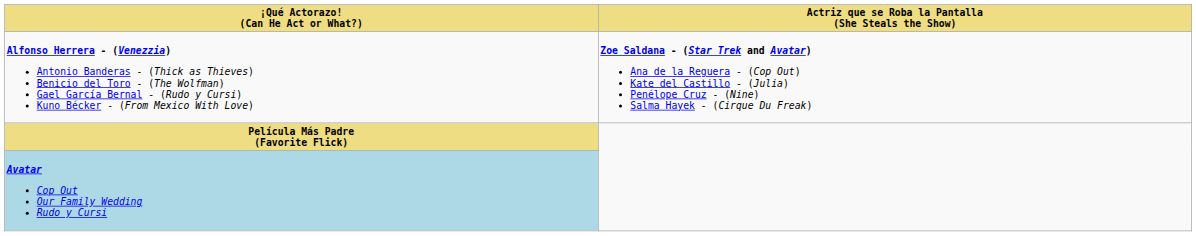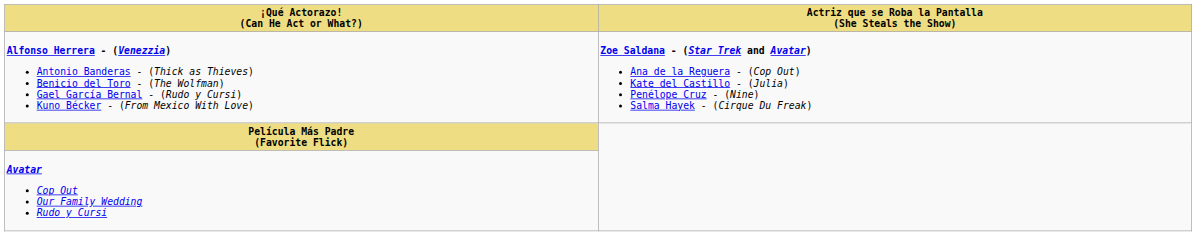(301, 191) lightblue background -> (301, 191) no background
